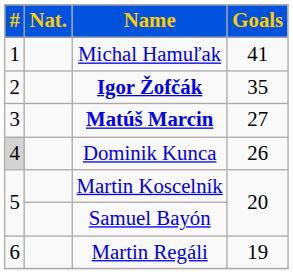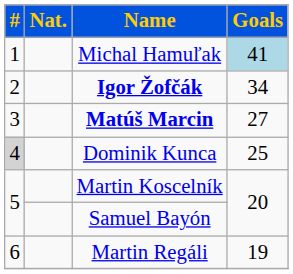(258, 53) no background -> (258, 53) lightblue background
(258, 86) 35 -> (258, 86) 34
(258, 152) 26 -> (258, 152) 25
